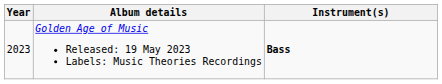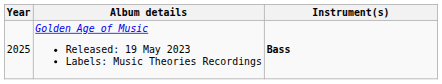(19, 50) 2023 -> (19, 50) 2025
